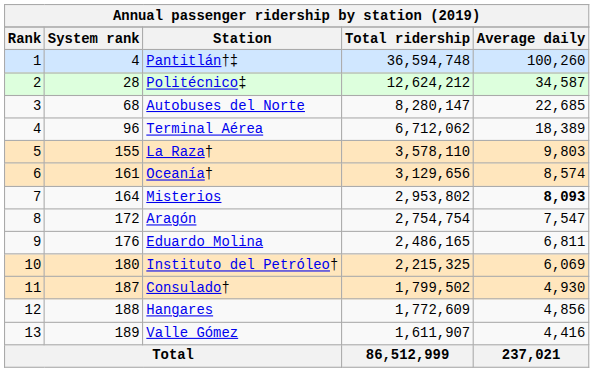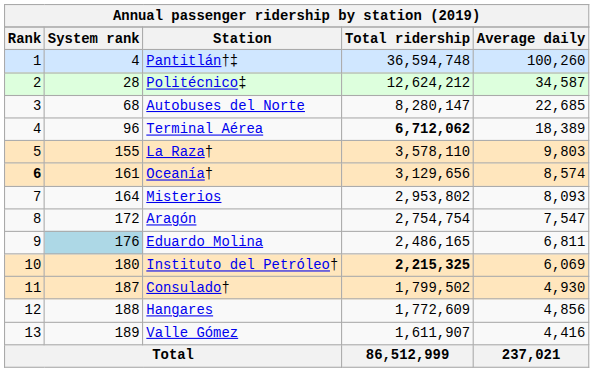(433, 129) normal -> (433, 129) bold
(37, 175) normal -> (37, 175) bold
(564, 197) bold -> (564, 197) normal
(127, 243) no background -> (127, 243) lightblue background
(433, 265) normal -> (433, 265) bold
